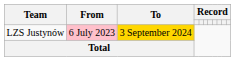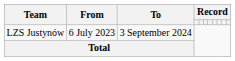(92, 32) pink background -> (92, 32) no background
(156, 32) gold background -> (156, 32) no background
